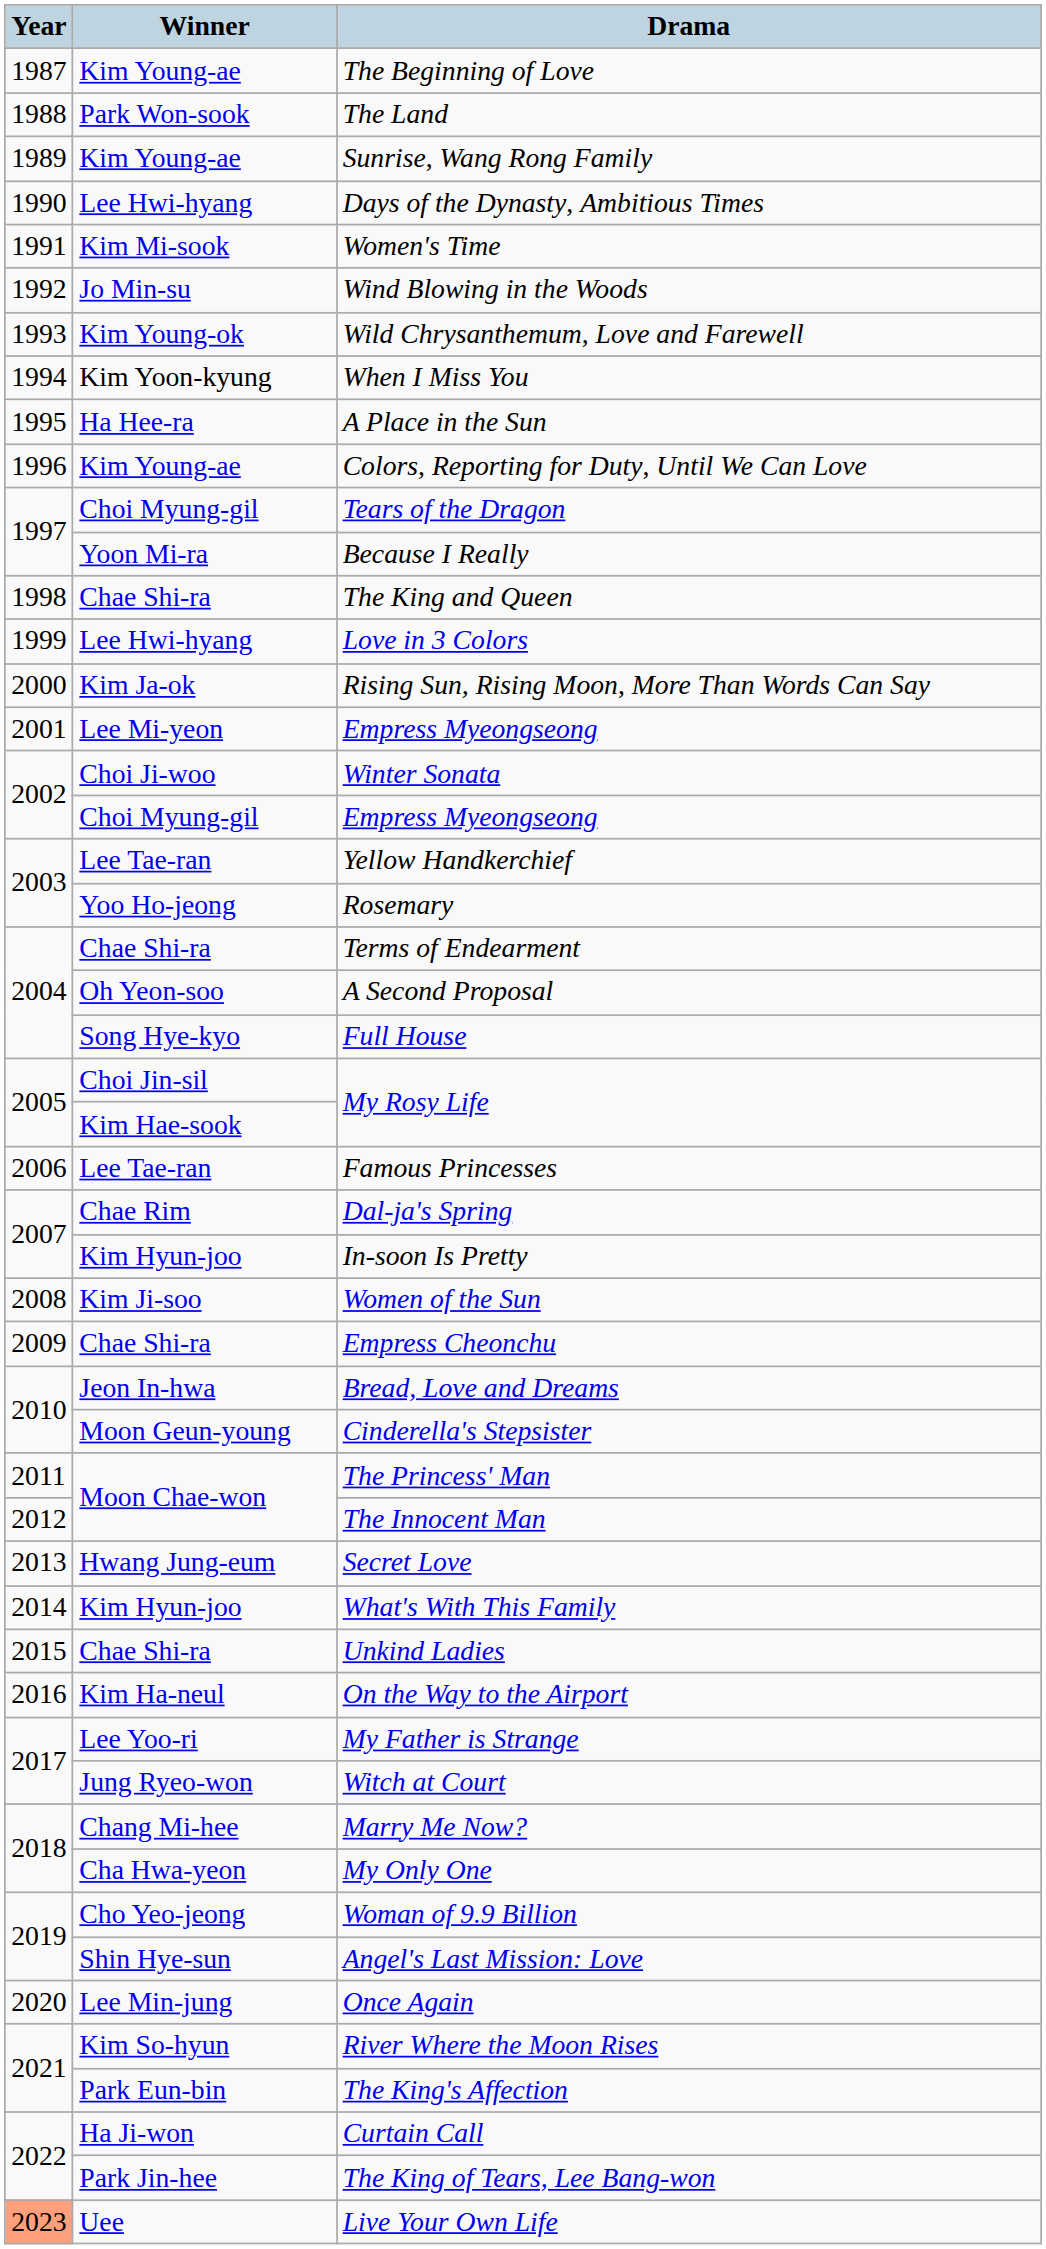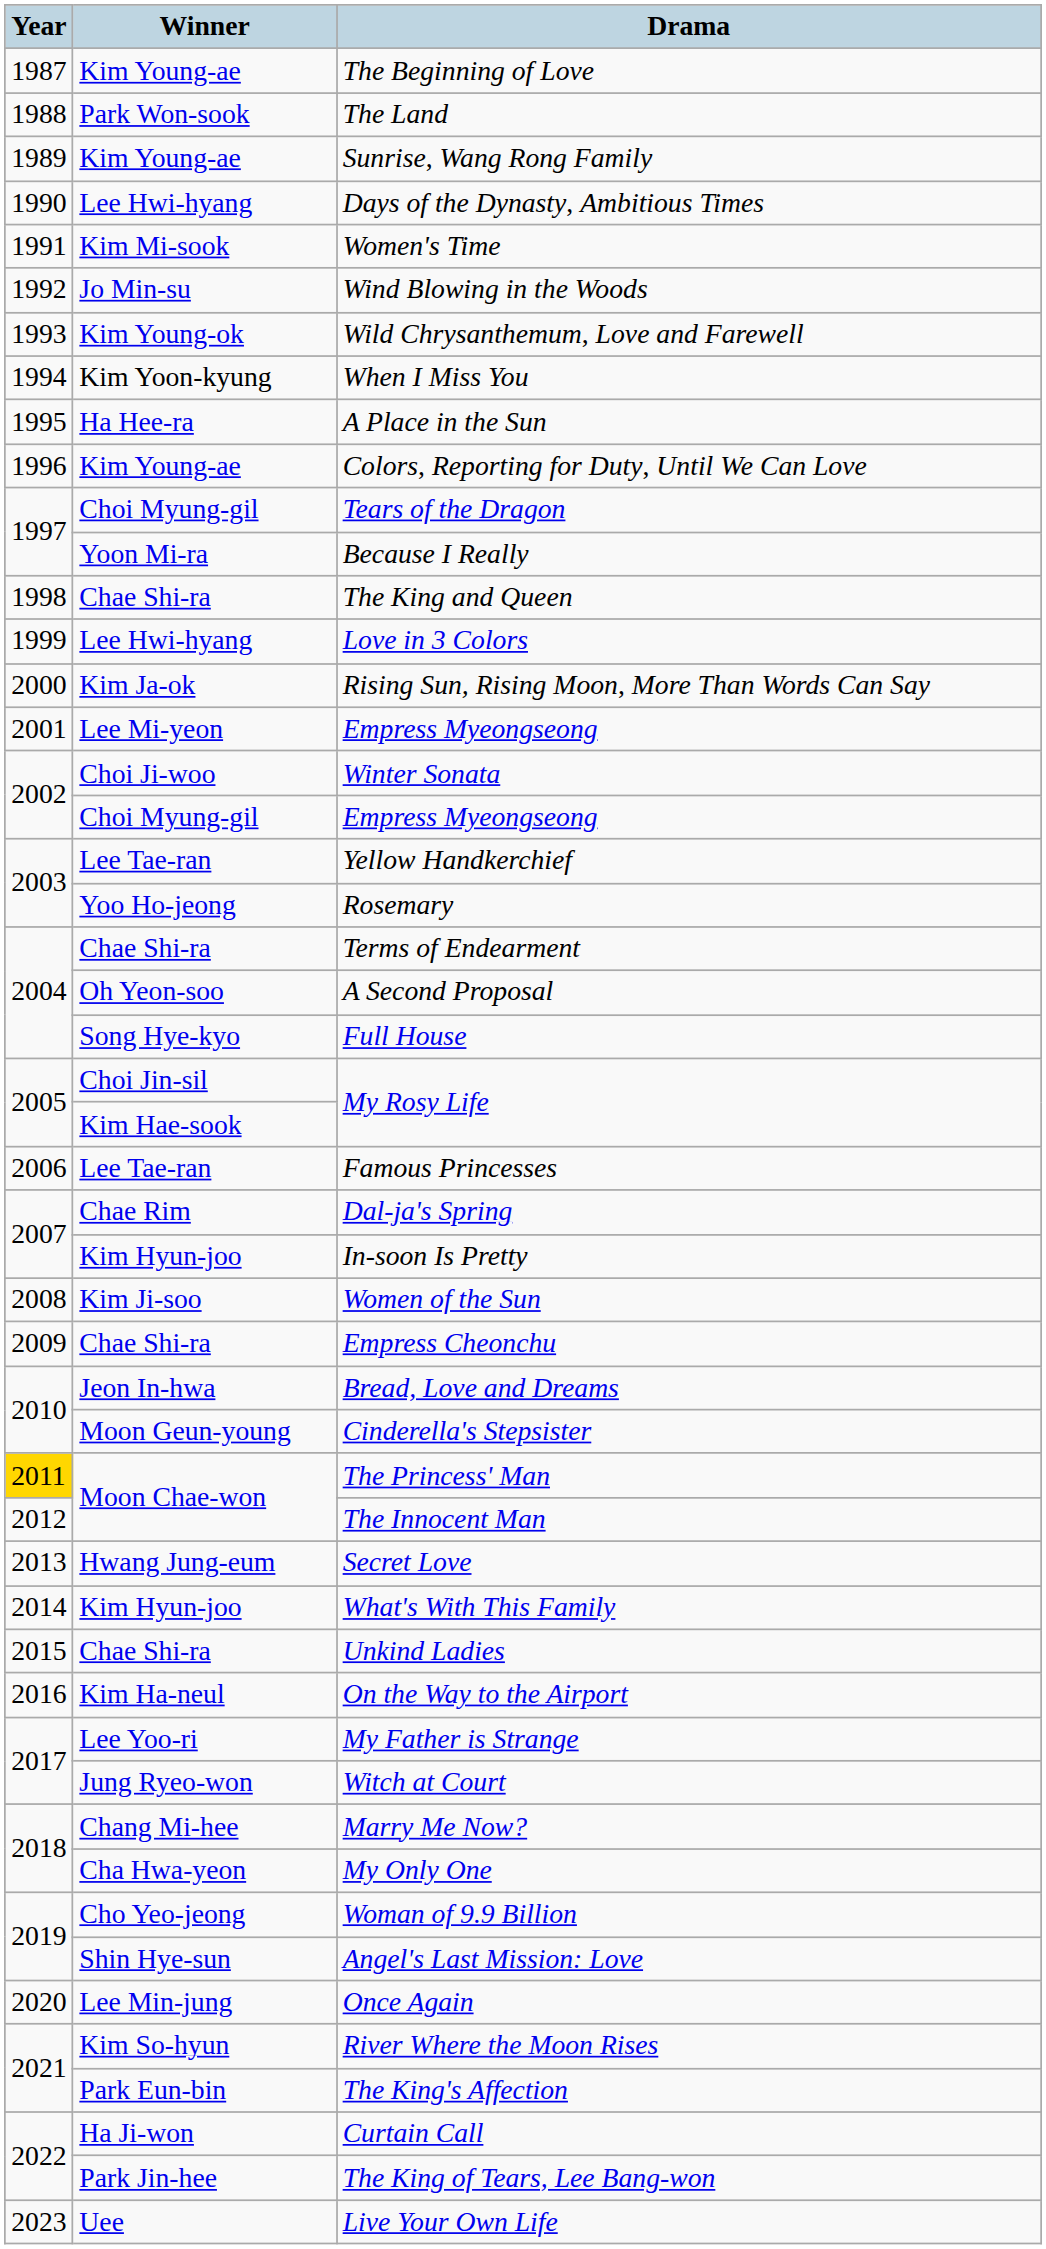(38, 1475) no background -> (38, 1475) gold background
(39, 2221) lightsalmon background -> (39, 2221) no background
